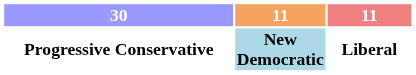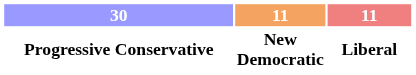(280, 49) lightblue background -> (280, 49) no background
